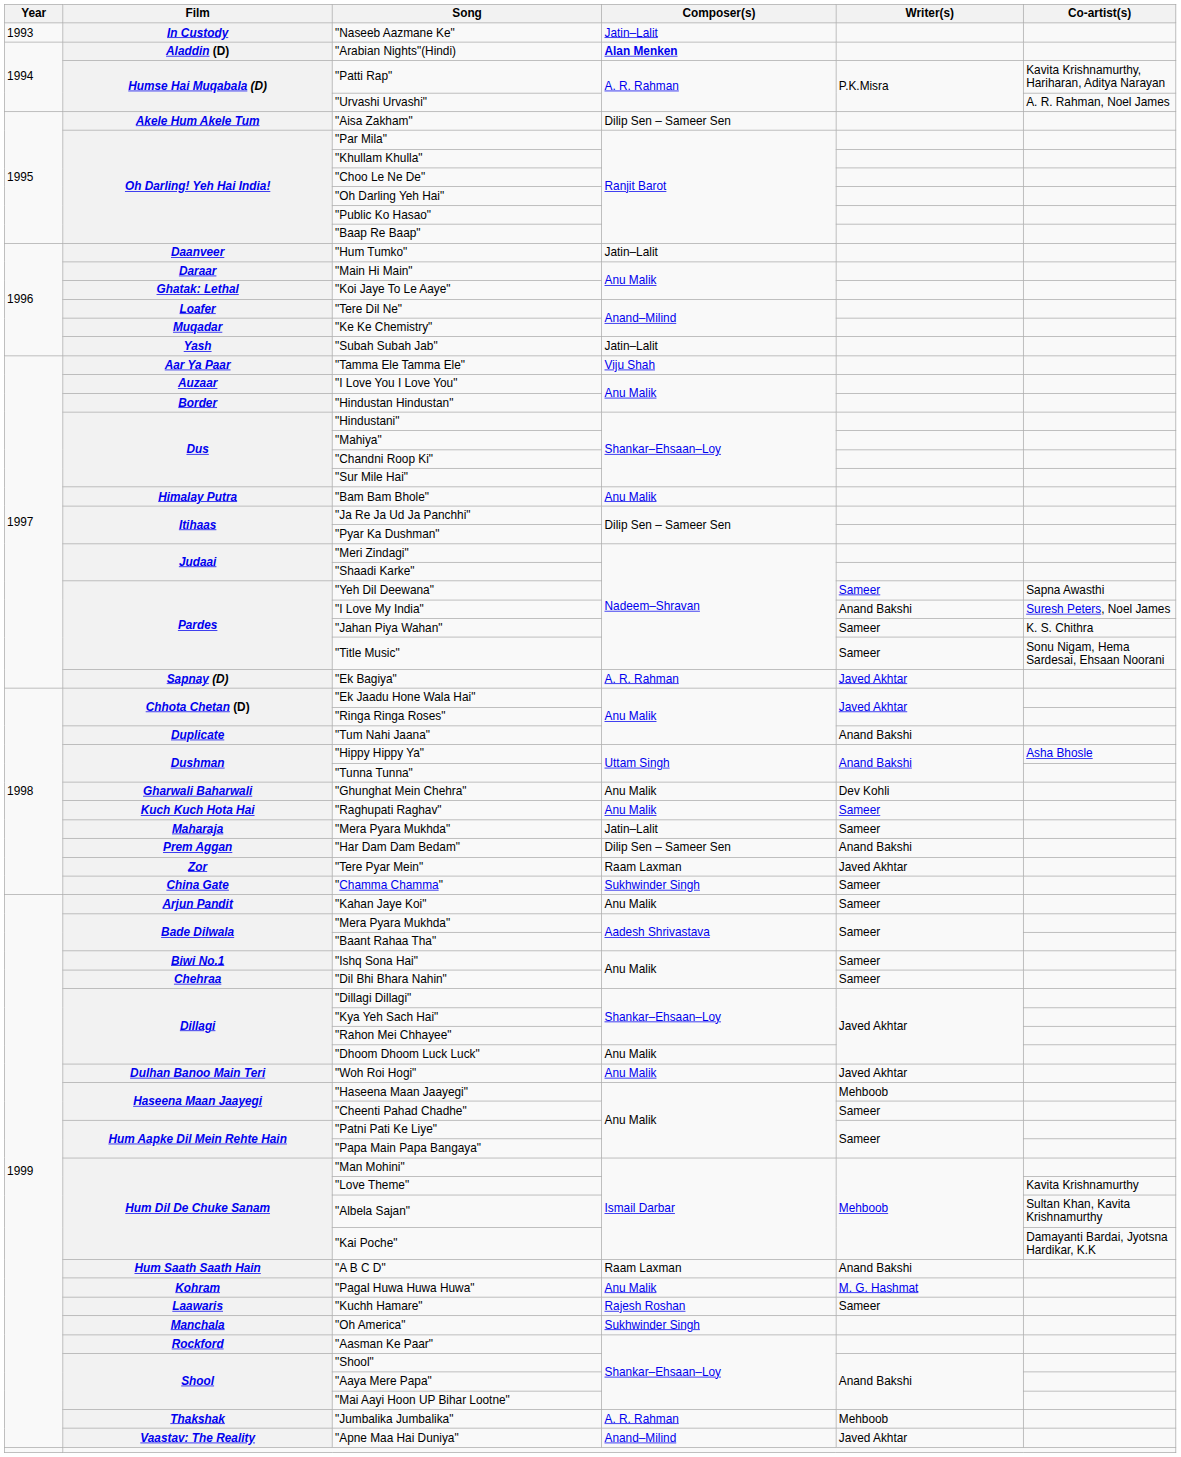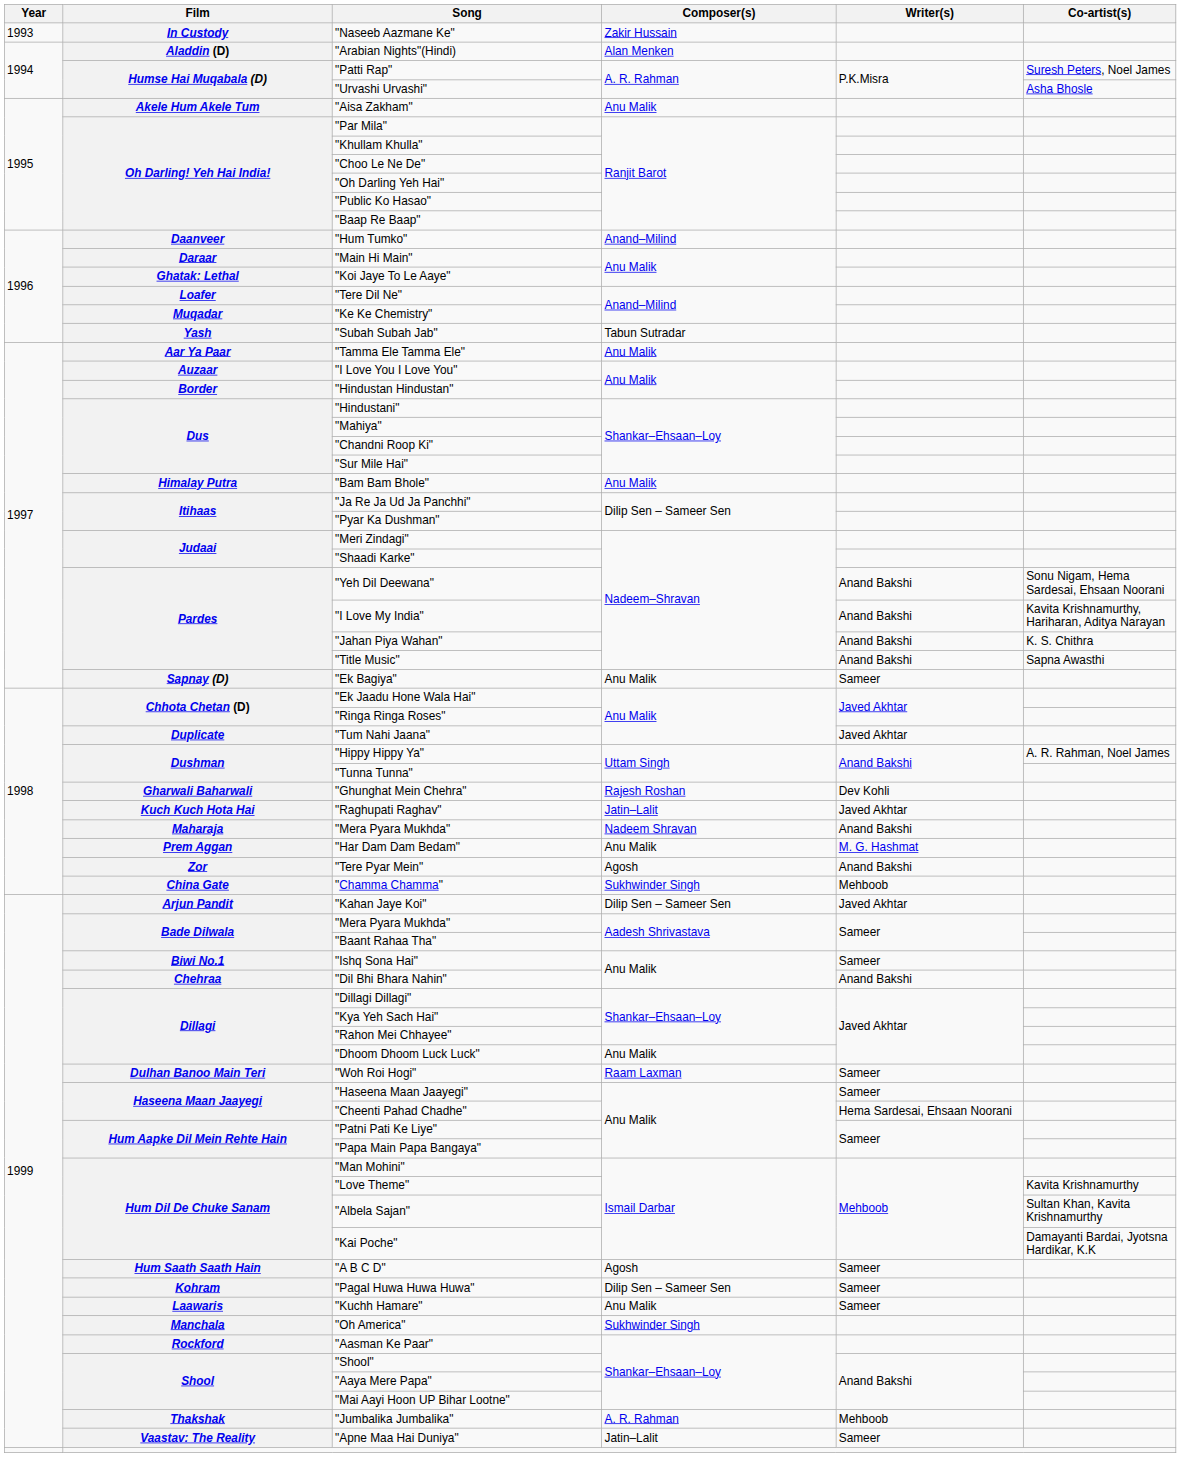(631, 32) Jatin–Lalit -> (641, 32) Zakir Hussain
(641, 51) bold -> (639, 51) normal
(1096, 76) Kavita Krishnamurthy, Hariharan, Aditya Narayan -> (1098, 70) Suresh Peters, Noel James
(1098, 102) A. R. Rahman, Noel James -> (1059, 88) Asha Bhosle
(668, 121) Dilip Sen – Sameer Sen -> (630, 107) Anu Malik
(631, 252) Jatin–Lalit -> (640, 239) Anand–Milind
(631, 346) Jatin–Lalit -> (645, 333) Tabun Sutradar
(630, 365) Viju Shah -> (630, 351) Anu Malik
(860, 590) Sameer -> (875, 583) Anand Bakshi
(1065, 590) Sapna Awasthi -> (1095, 583) Sonu Nigam, Hema Sardesai, Ehsaan Noorani
(1098, 609) Suresh Peters, Noel James -> (1096, 615) Kavita Krishnamurthy, Hariharan, Aditya Narayan
(860, 628) Sameer -> (875, 641) Anand Bakshi
(860, 653) Sameer -> (875, 660) Anand Bakshi
(1095, 653) Sonu Nigam, Hema Sardesai, Ehsaan Noorani -> (1065, 660) Sapna Awasthi
(642, 678) A. R. Rahman -> (630, 678) Anu Malik
(873, 678) Javed Akhtar -> (860, 678) Sameer
(875, 735) Anand Bakshi -> (873, 735) Javed Akhtar
(1059, 754) Asha Bhosle -> (1098, 754) A. R. Rahman, Noel James
(630, 791) Anu Malik -> (645, 791) Rajesh Roshan
(630, 810) Anu Malik -> (631, 810) Jatin–Lalit
(860, 810) Sameer -> (873, 810) Javed Akhtar
(631, 829) Jatin–Lalit -> (651, 829) Nadeem Shravan
(860, 829) Sameer -> (875, 829) Anand Bakshi
(668, 847) Dilip Sen – Sameer Sen -> (630, 847) Anu Malik
(875, 847) Anand Bakshi -> (879, 847) M. G. Hashmat
(643, 866) Raam Laxman -> (621, 866) Agosh
(873, 866) Javed Akhtar -> (875, 866) Anand Bakshi
(860, 885) Sameer -> (863, 885) Mehboob
(630, 904) Anu Malik -> (668, 904) Dilip Sen – Sameer Sen
(860, 904) Sameer -> (873, 904) Javed Akhtar
(860, 979) Sameer -> (875, 979) Anand Bakshi
(630, 1073) Anu Malik -> (643, 1073) Raam Laxman
(873, 1073) Javed Akhtar -> (860, 1073) Sameer
(863, 1092) Mehboob -> (860, 1092) Sameer
(860, 1110) Sameer -> (925, 1110) Hema Sardesai, Ehsaan Noorani
(643, 1268) Raam Laxman -> (621, 1268) Agosh
(875, 1268) Anand Bakshi -> (860, 1268) Sameer
(630, 1287) Anu Malik -> (668, 1287) Dilip Sen – Sameer Sen
(879, 1287) M. G. Hashmat -> (860, 1287) Sameer
(645, 1306) Rajesh Roshan -> (630, 1306) Anu Malik
(640, 1437) Anand–Milind -> (631, 1437) Jatin–Lalit
(873, 1437) Javed Akhtar -> (860, 1437) Sameer
